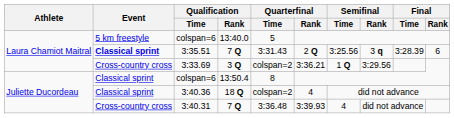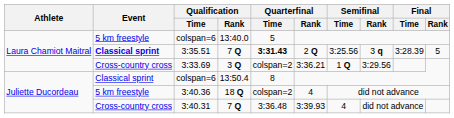(272, 52) normal -> (272, 52) bold
(438, 52) 6 -> (438, 52) 5
(124, 93) Classical sprint -> (122, 93) 5 km freestyle
